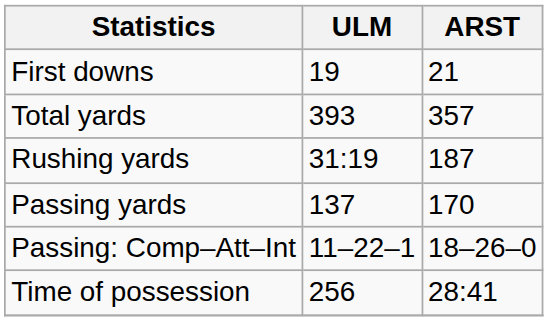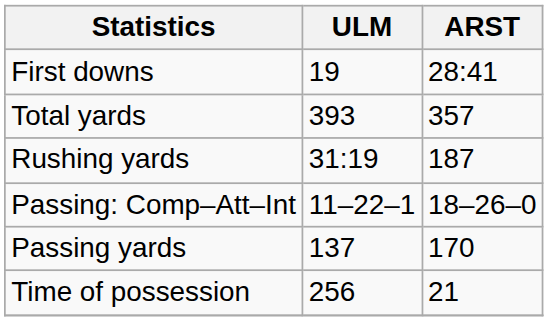(443, 71) 21 -> (463, 71) 28:41
rows swapped: (99, 204) <-> (154, 248)
(463, 292) 28:41 -> (443, 292) 21
